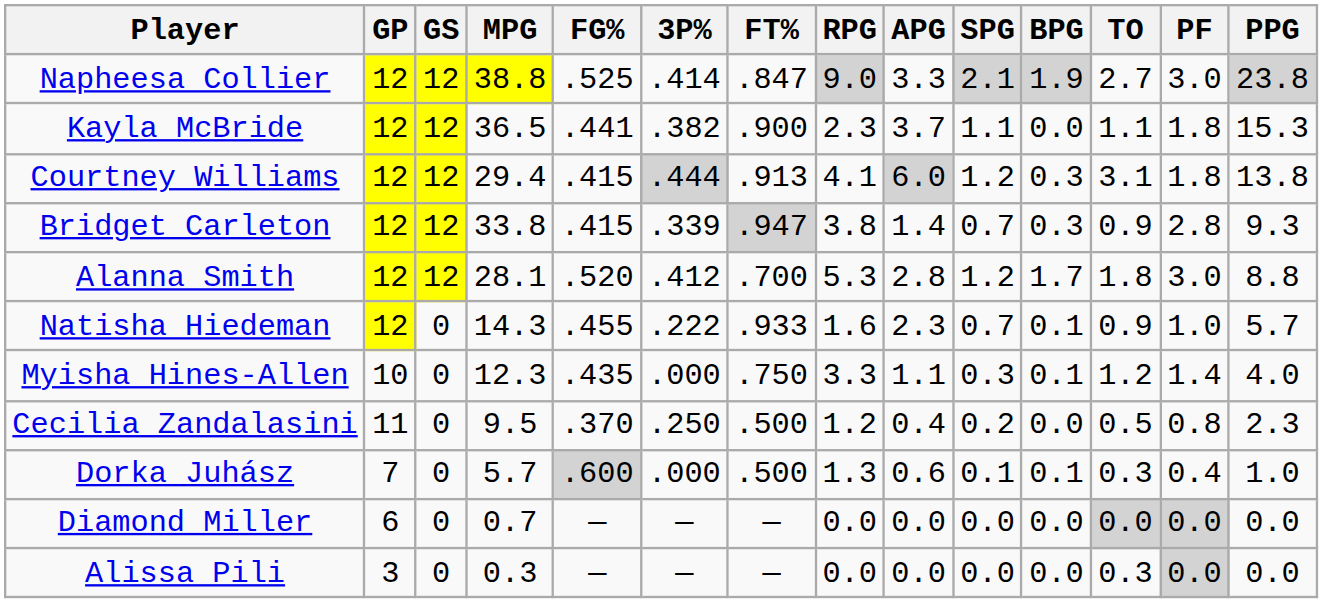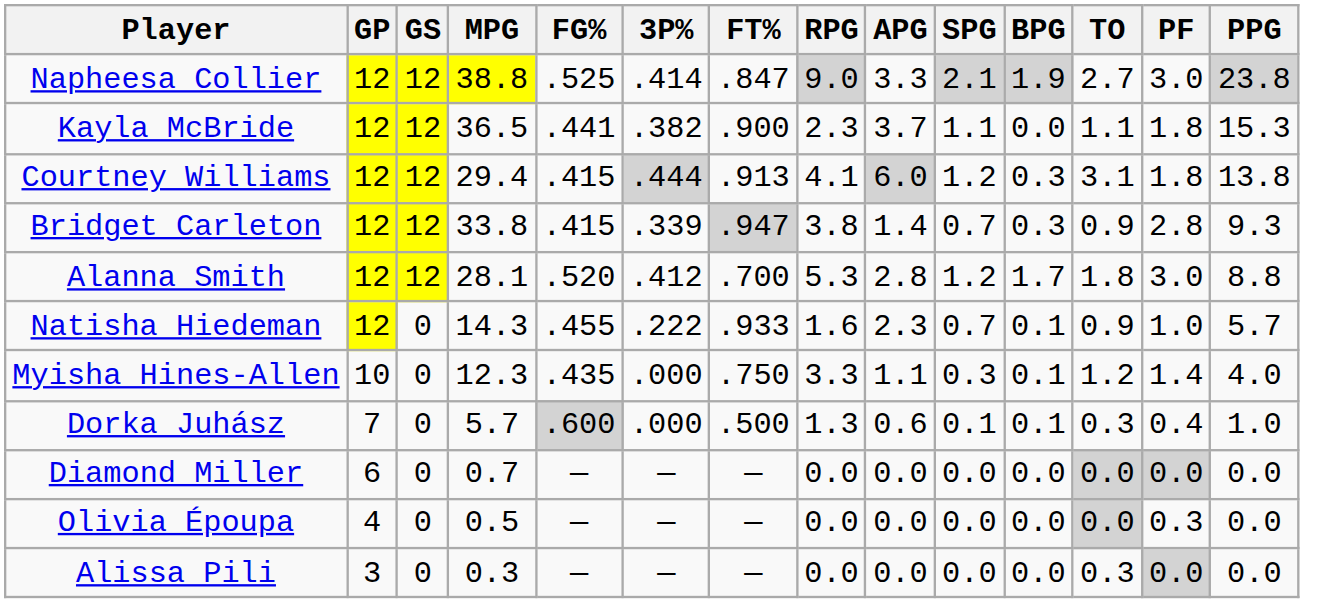- row: (185, 425)
+ row: (176, 524)
